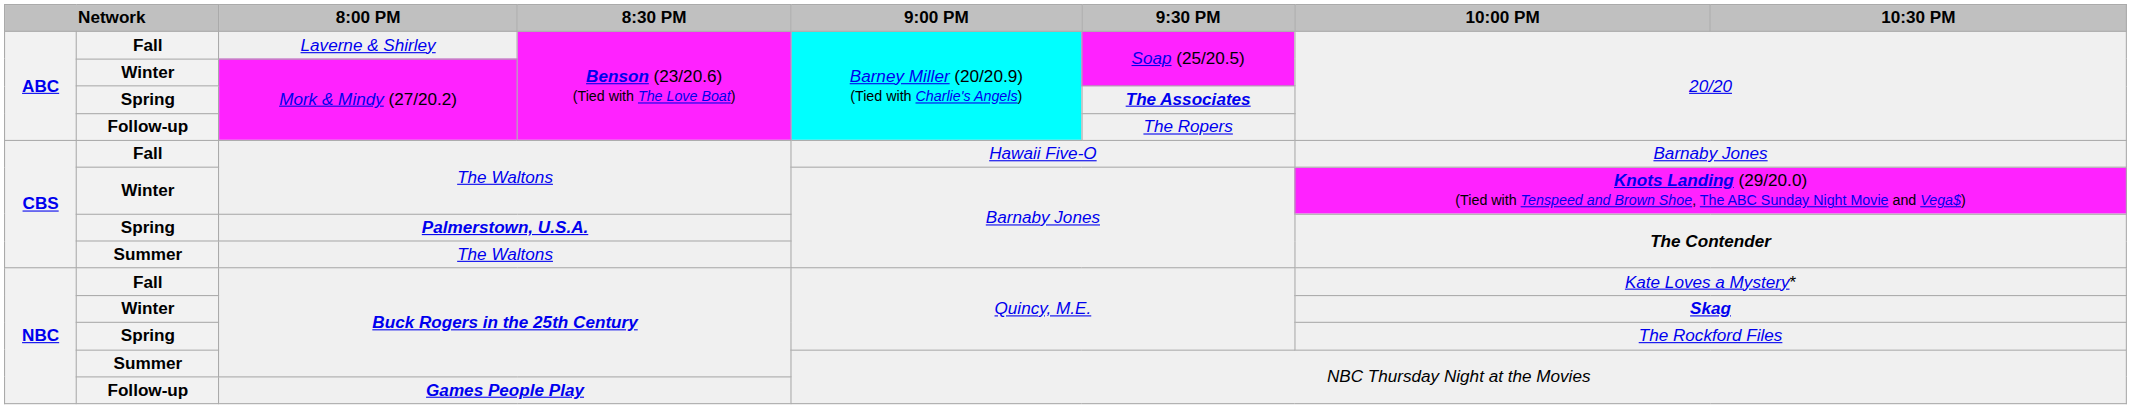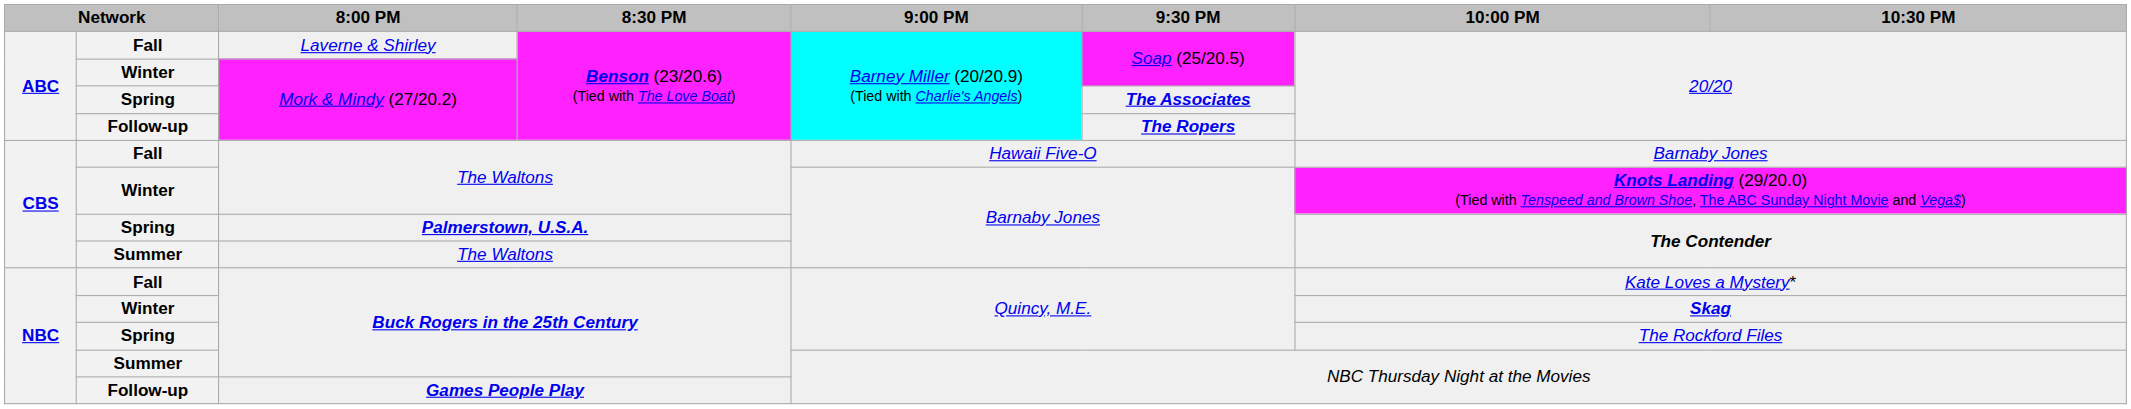(1188, 126) normal -> (1188, 126) bold
